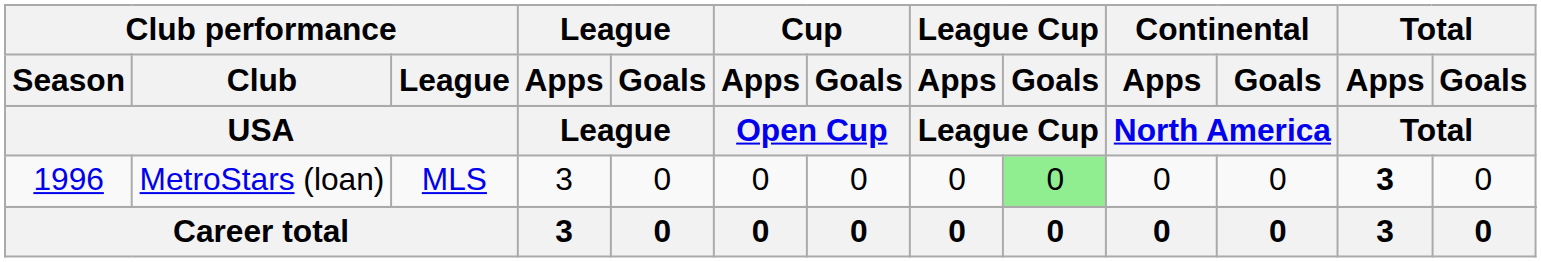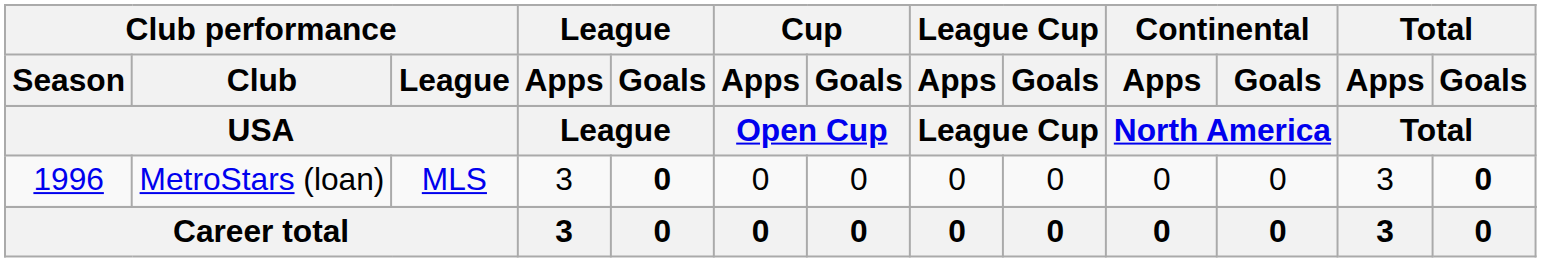(662, 180) normal -> (662, 180) bold
(1055, 180) lightgreen background -> (1055, 180) no background
(1385, 180) bold -> (1385, 180) normal
(1483, 180) normal -> (1483, 180) bold
